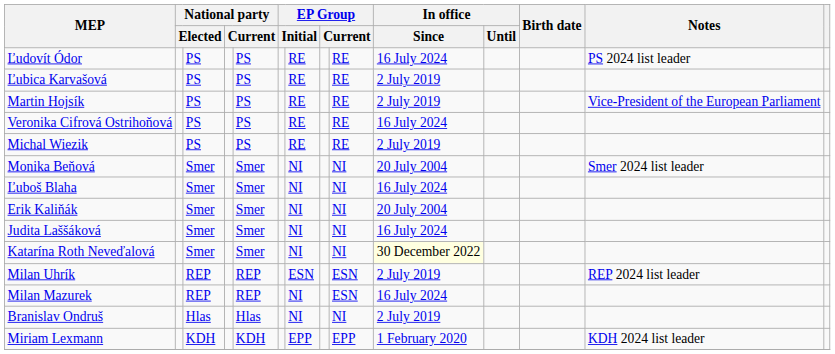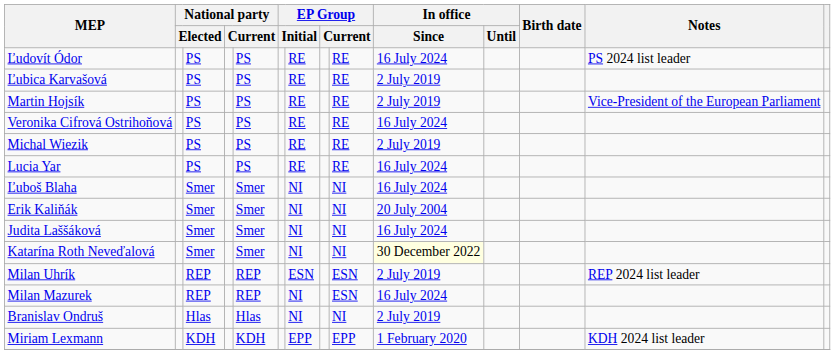+ row: (34, 166)
- row: (51, 166)
